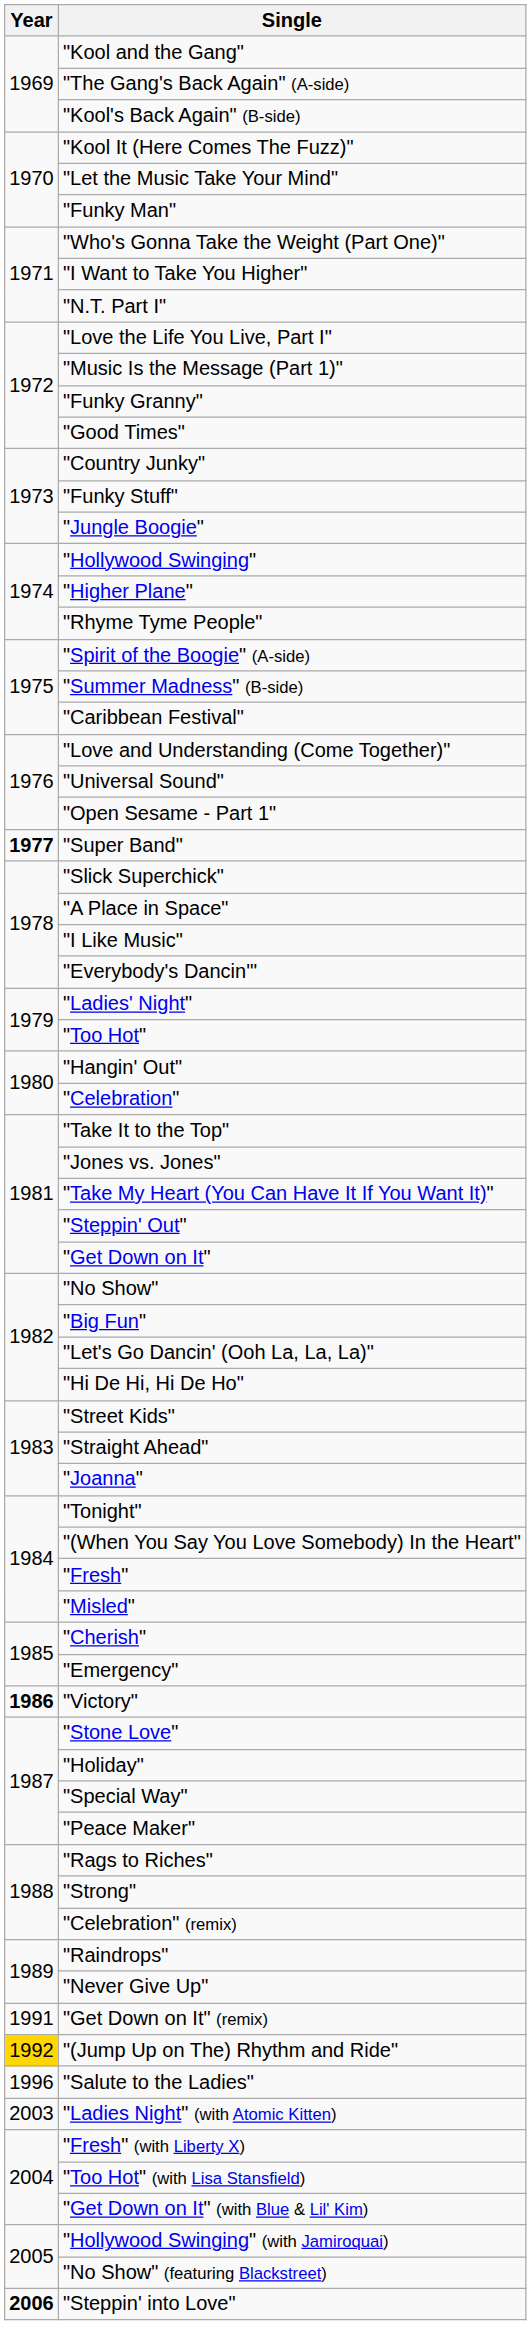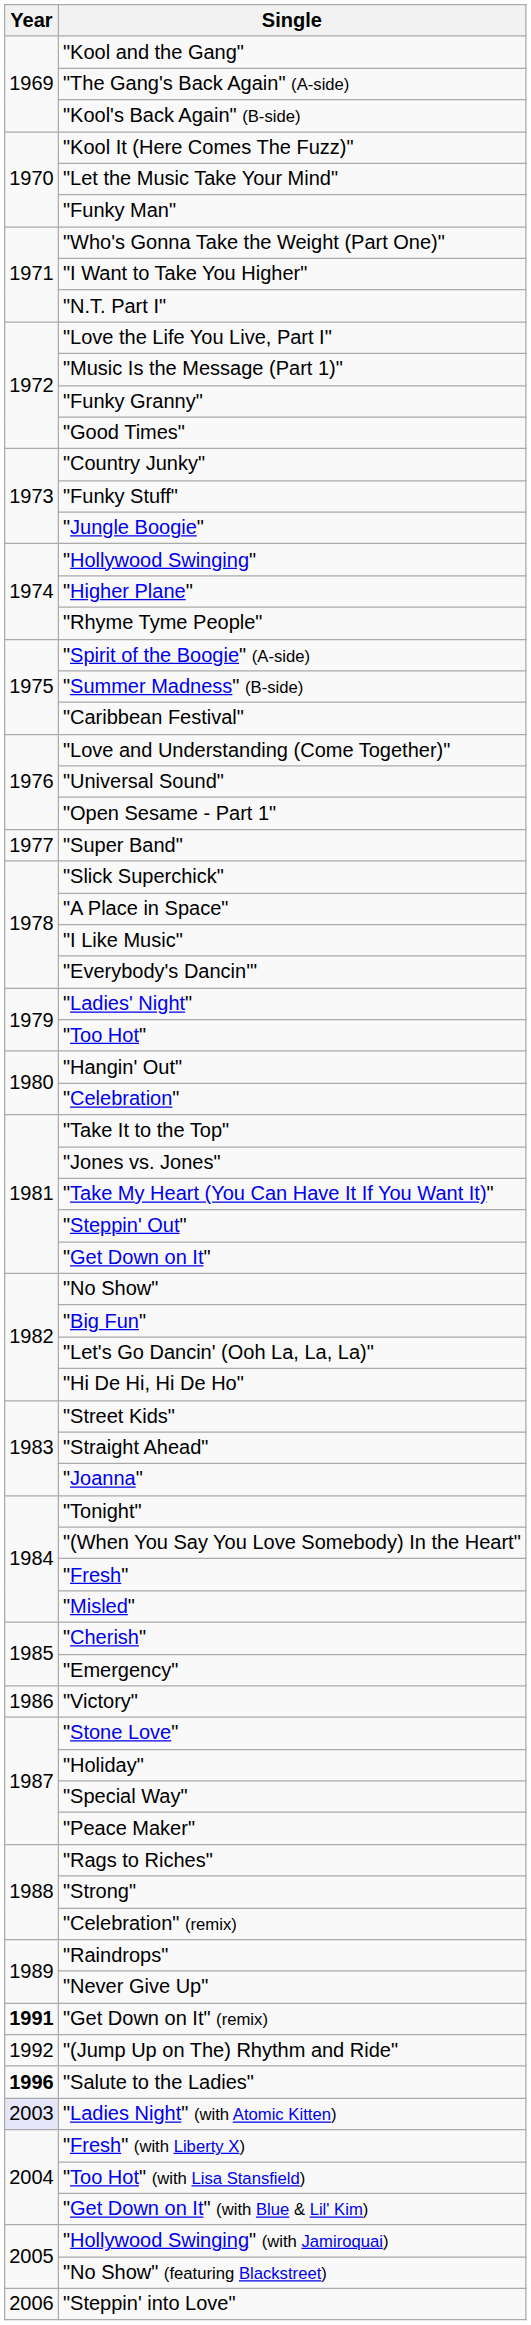(31, 845) bold -> (31, 845) normal
(31, 1701) bold -> (31, 1701) normal
(31, 2018) normal -> (31, 2018) bold
(31, 2050) gold background -> (31, 2050) no background
(31, 2082) normal -> (31, 2082) bold
(31, 2113) no background -> (31, 2113) lavender background
(31, 2304) bold -> (31, 2304) normal
